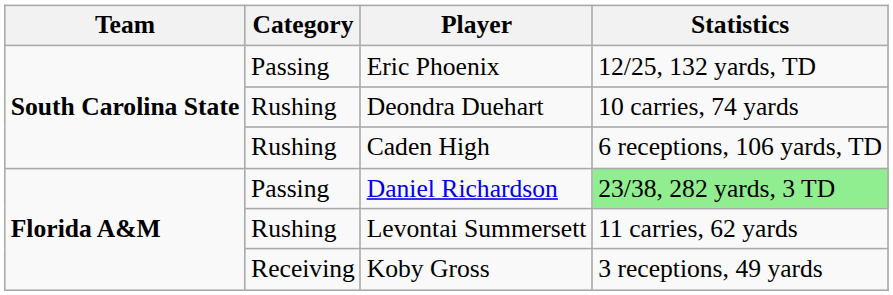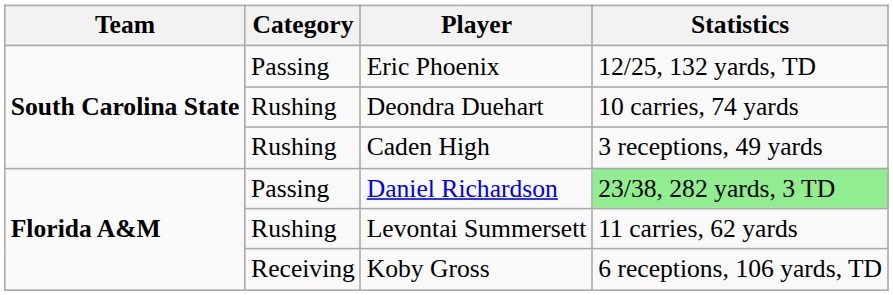(740, 147) 6 receptions, 106 yards, TD -> (711, 147) 3 receptions, 49 yards
(711, 268) 3 receptions, 49 yards -> (740, 268) 6 receptions, 106 yards, TD
